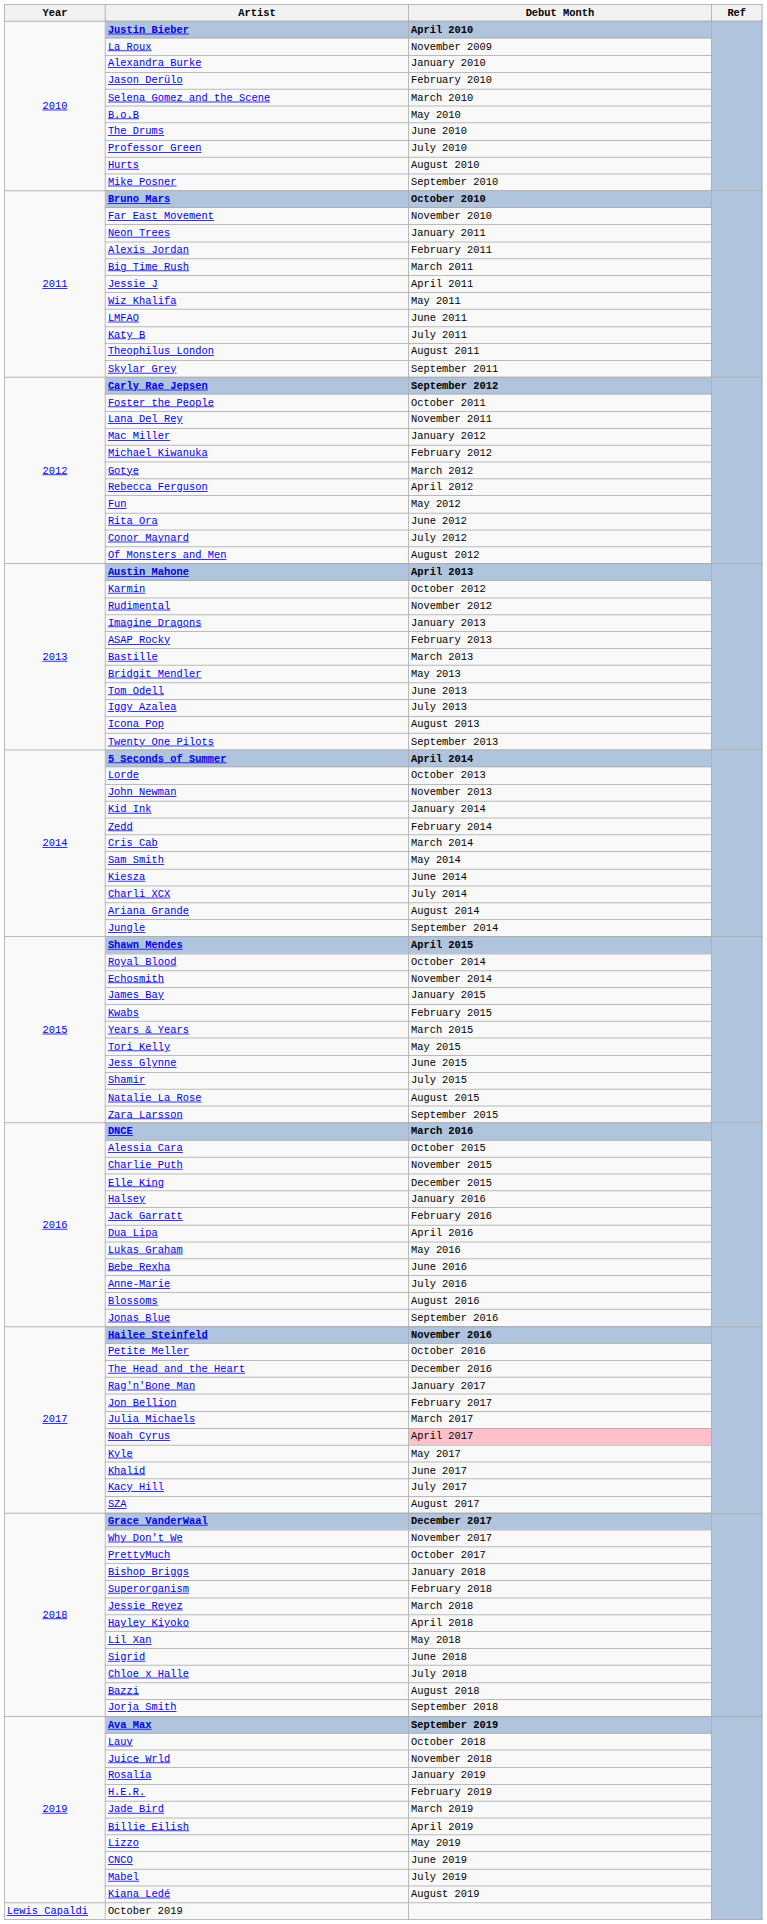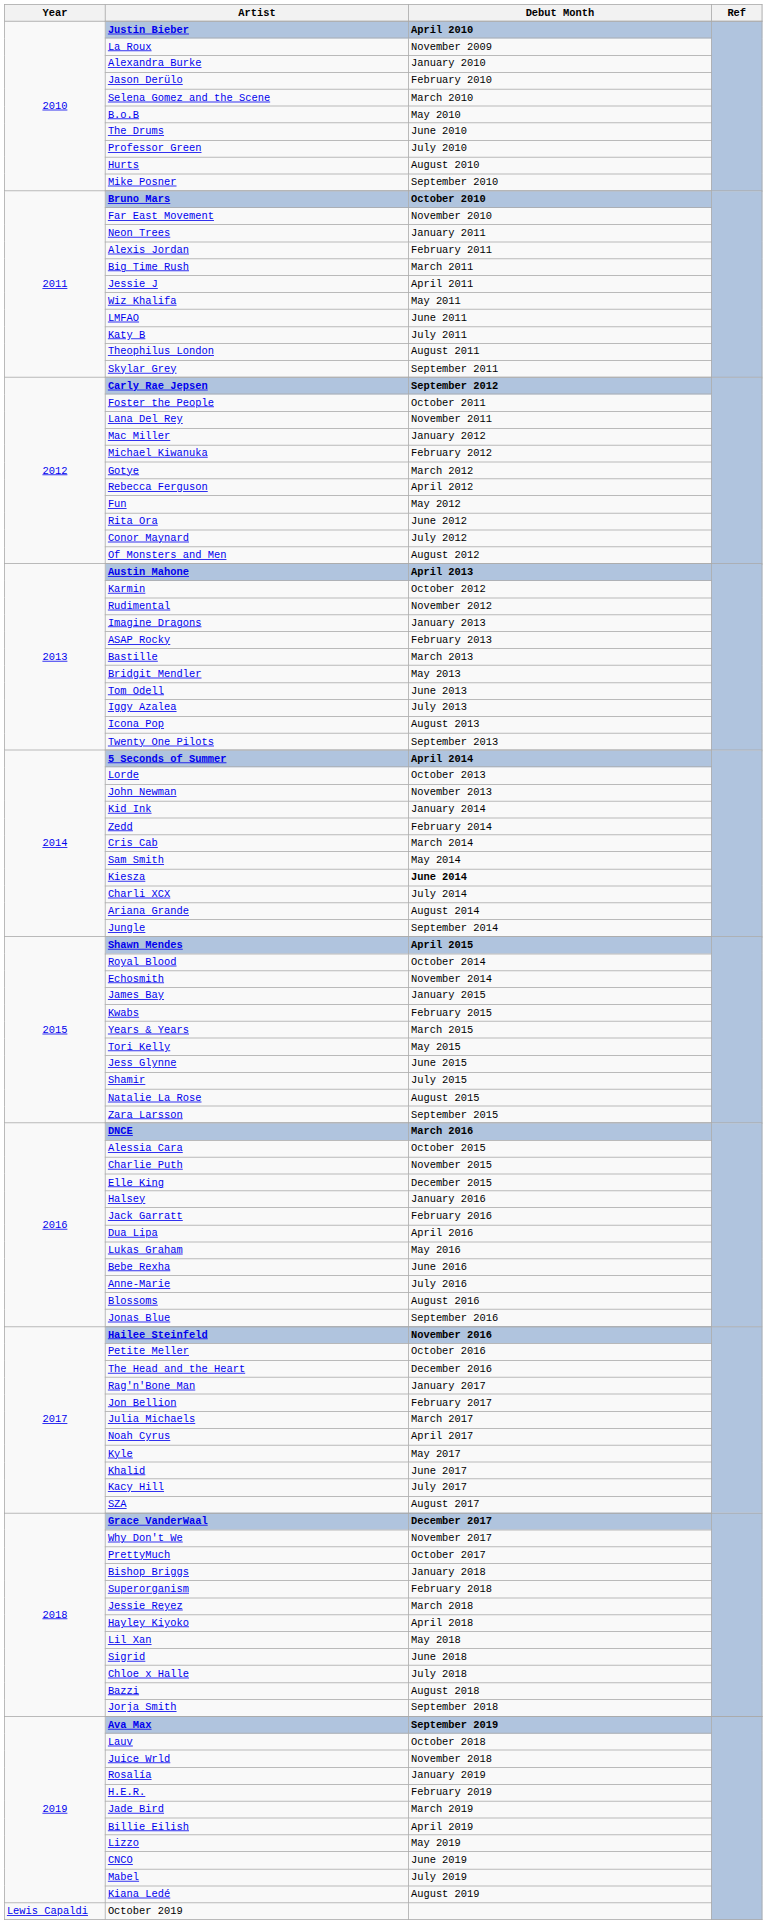(439, 877) normal -> (439, 877) bold
(442, 1437) pink background -> (442, 1437) no background
